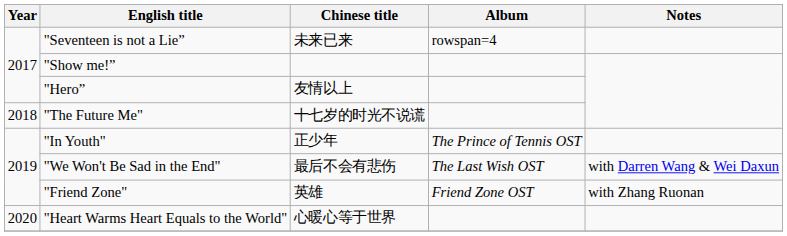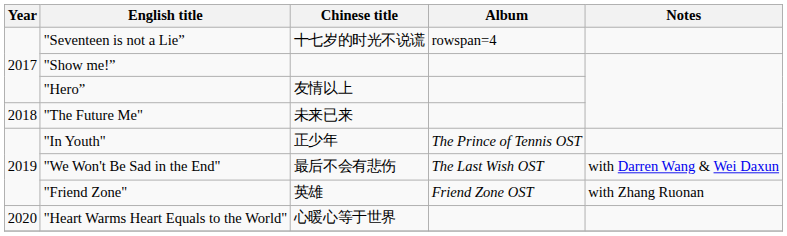(323, 40) 未来已来 -> (359, 40) 十七岁的时光不说谎
(359, 114) 十七岁的时光不说谎 -> (323, 114) 未来已来
